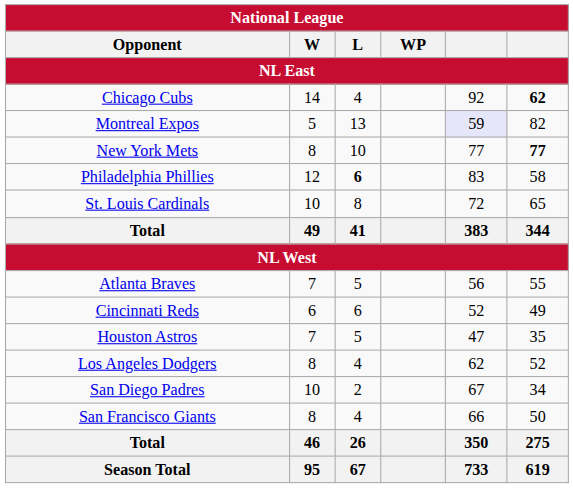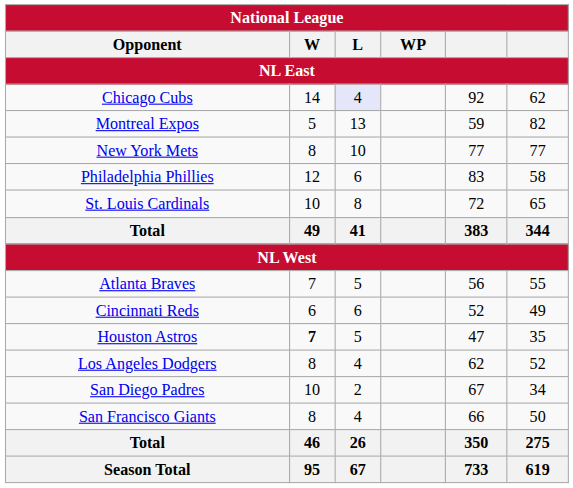(358, 97) no background -> (358, 97) lavender background
(538, 97) bold -> (538, 97) normal
(476, 124) lavender background -> (476, 124) no background
(538, 150) bold -> (538, 150) normal
(358, 177) bold -> (358, 177) normal
(312, 336) normal -> (312, 336) bold
